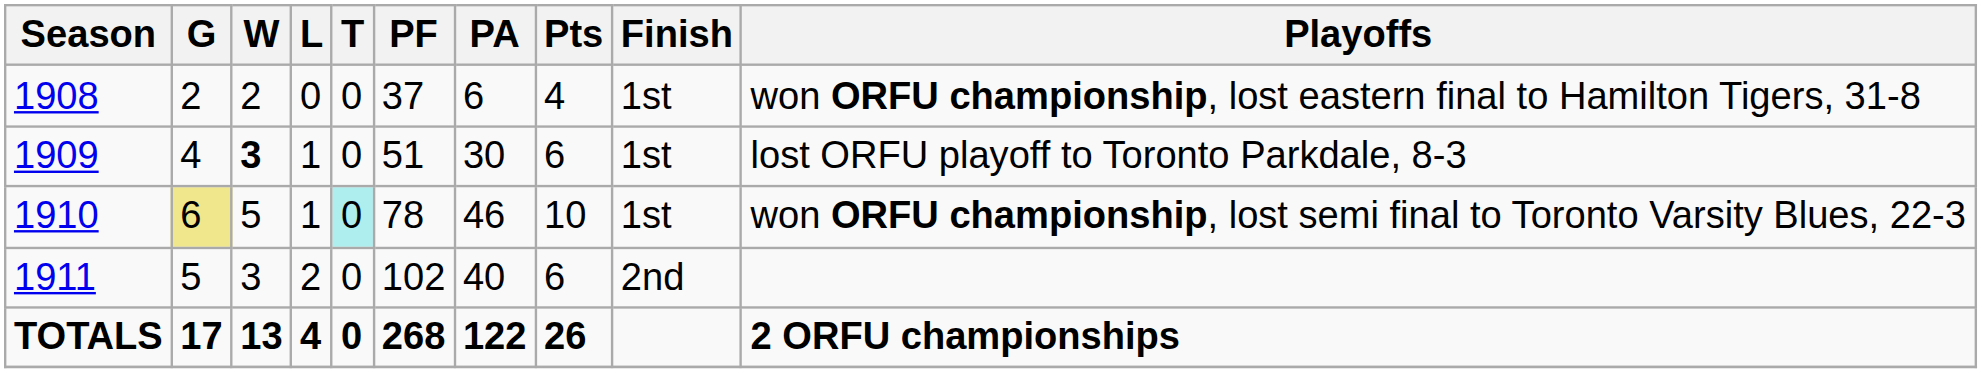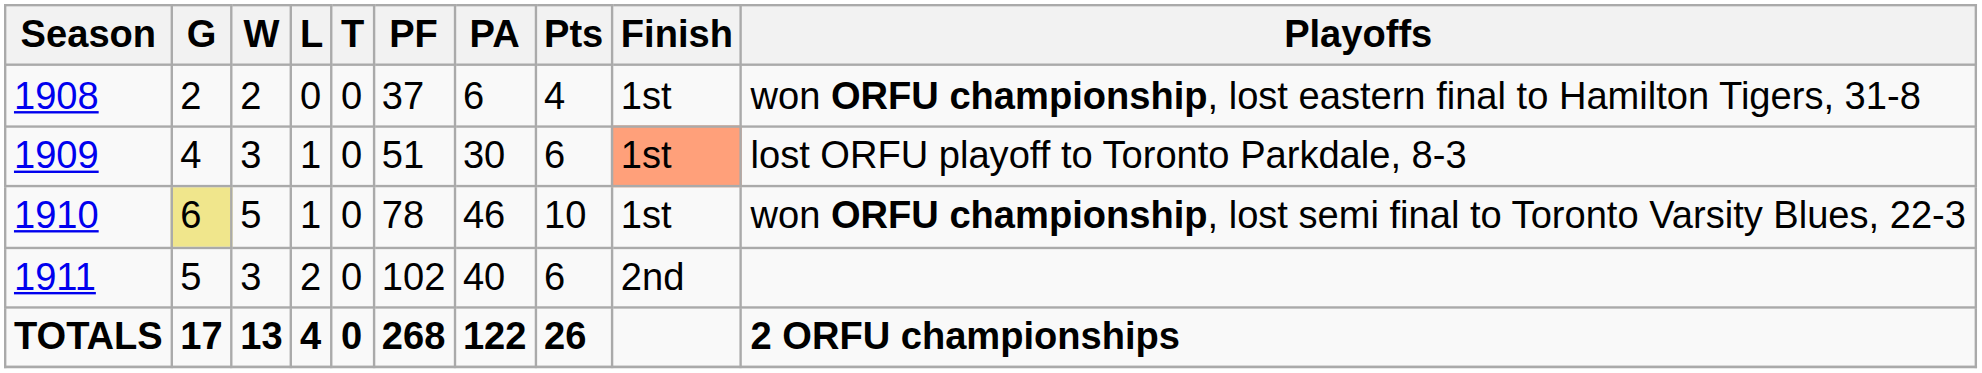(251, 155) bold -> (251, 155) normal
(646, 155) no background -> (646, 155) lightsalmon background
(352, 215) paleturquoise background -> (352, 215) no background
